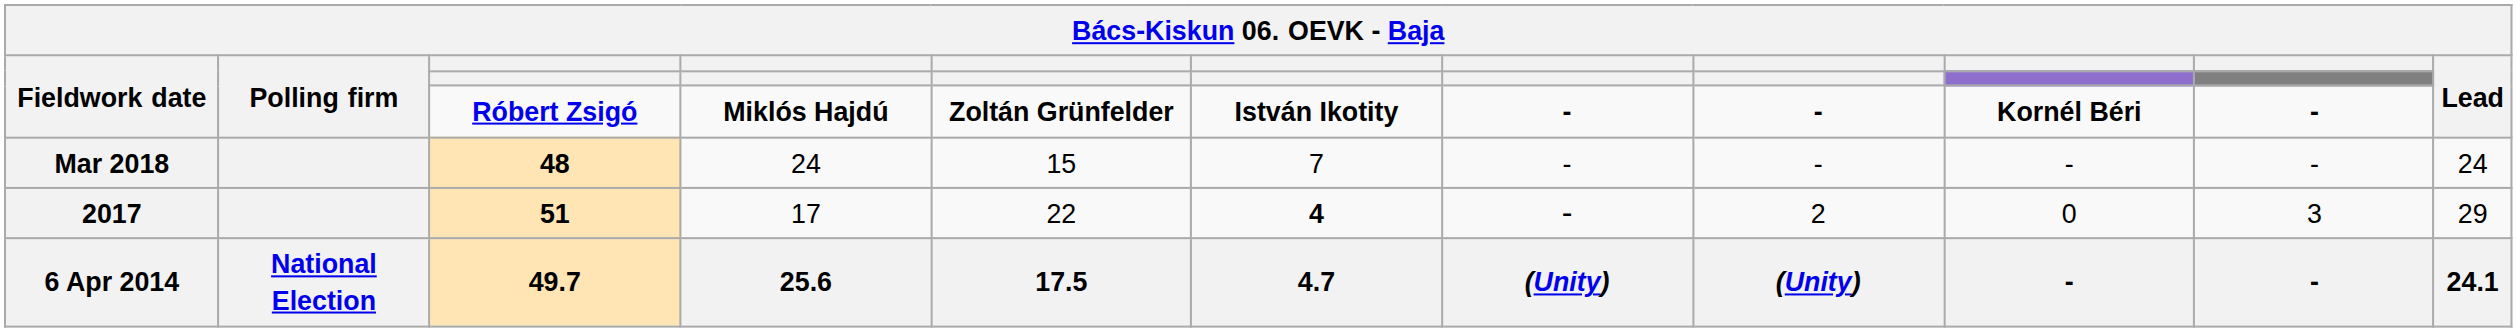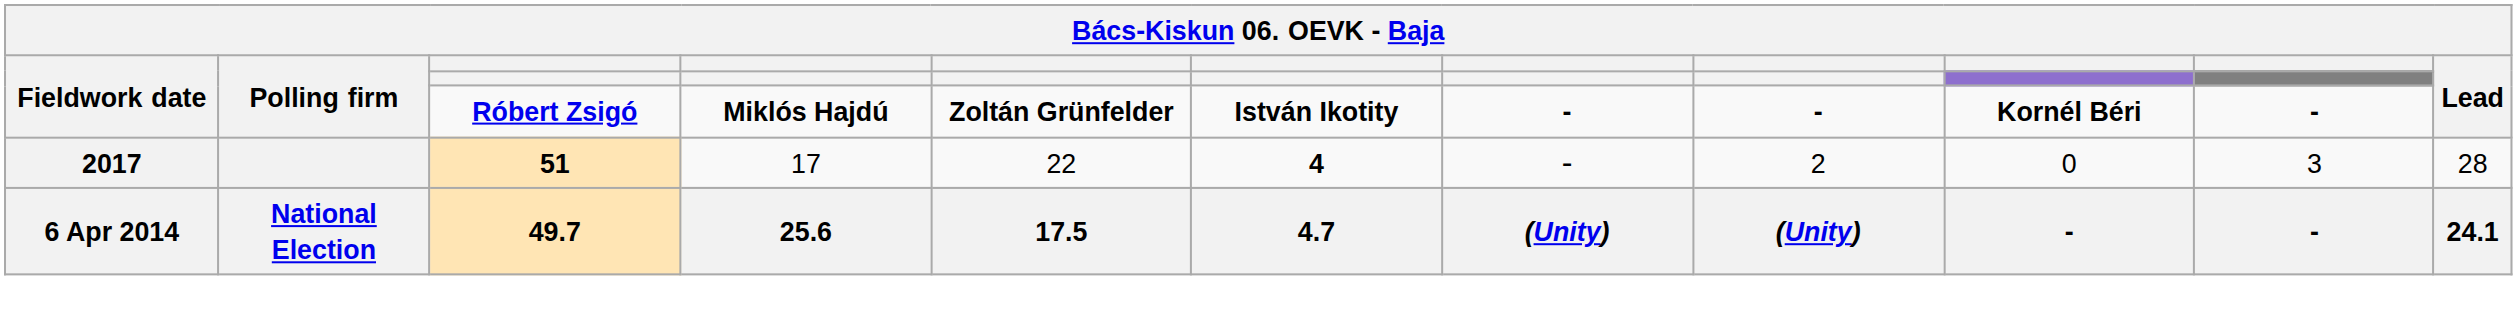- row: (112, 163)
(2473, 214) 29 -> (2473, 163) 28
